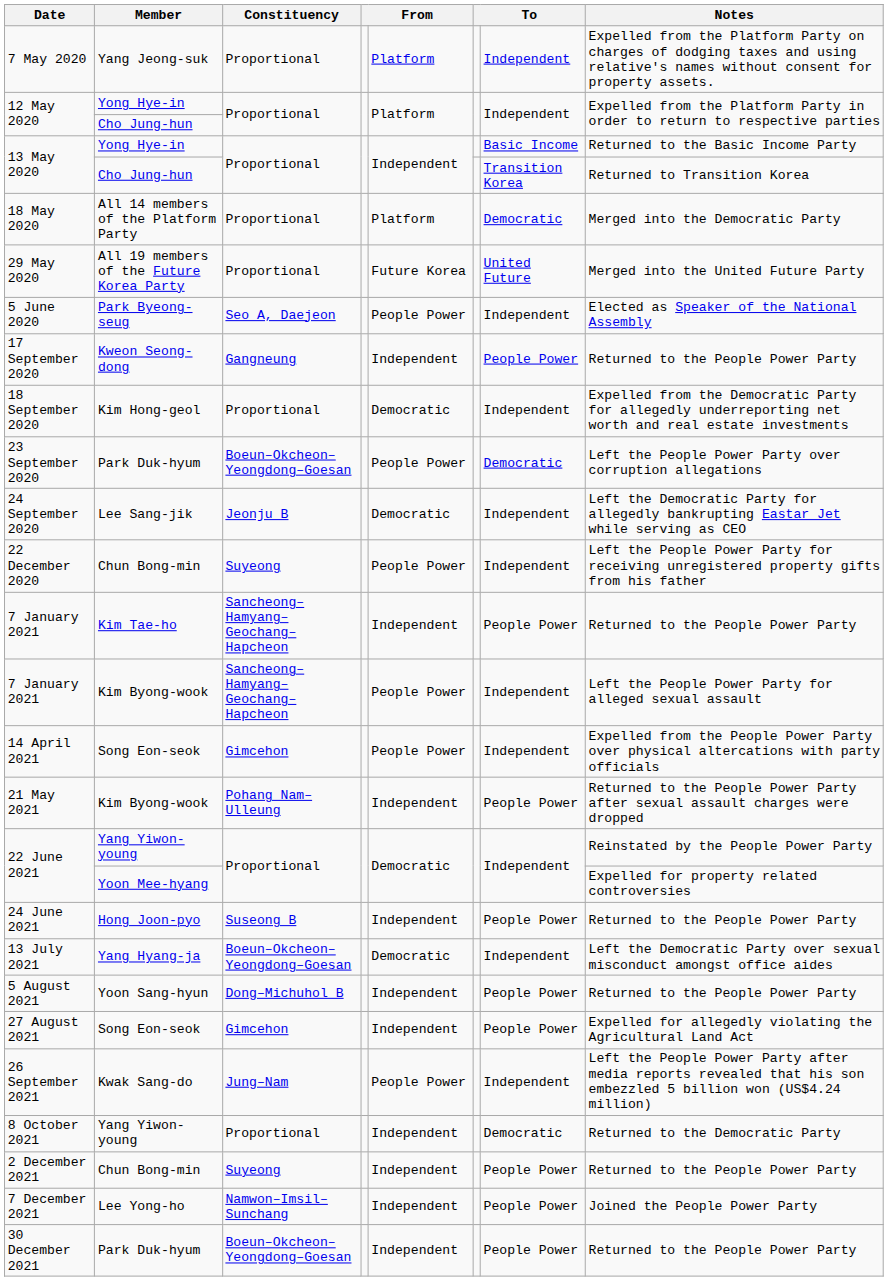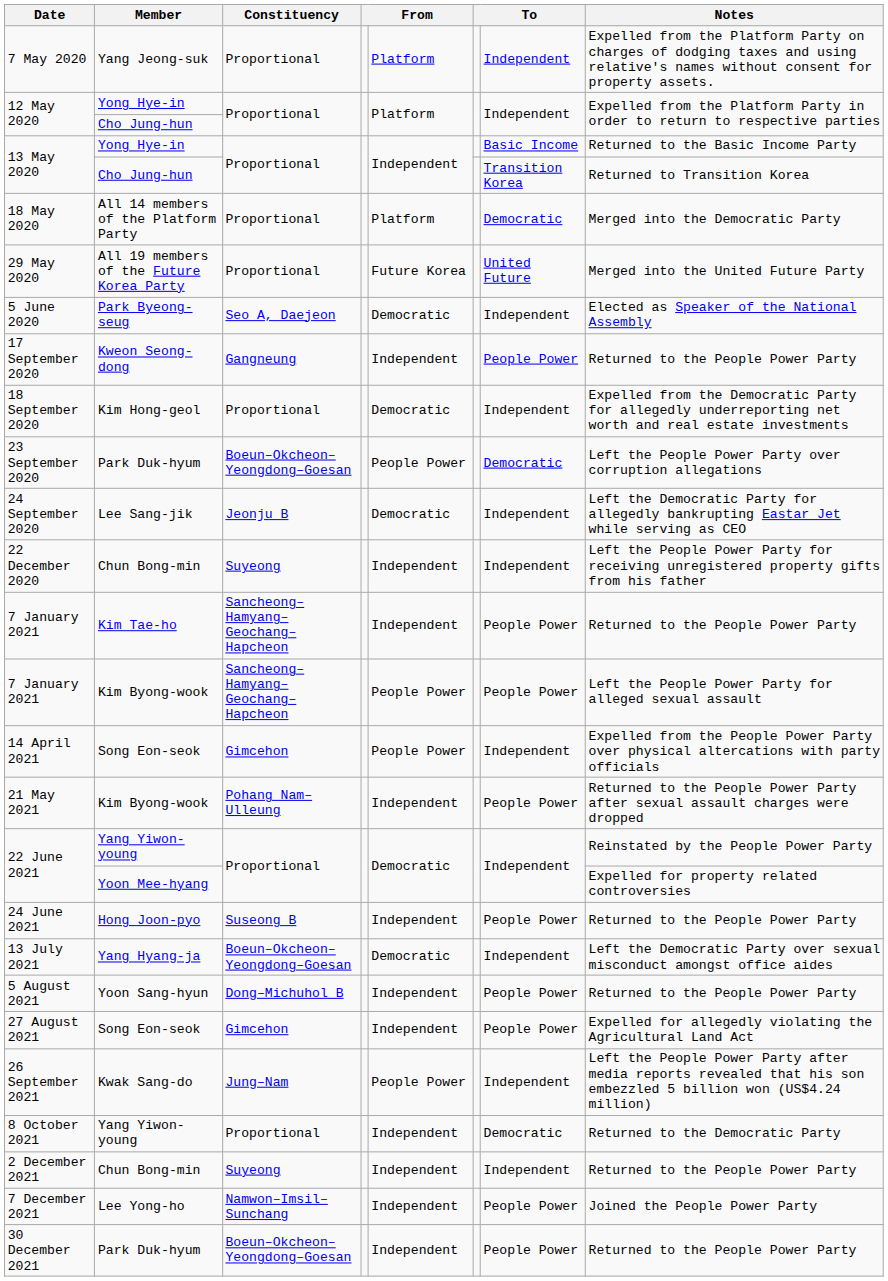(419, 315) People Power -> (411, 315) Democratic
(419, 566) People Power -> (415, 566) Independent
(527, 692) Independent -> (531, 692) People Power
(531, 1170) People Power -> (527, 1170) Independent
